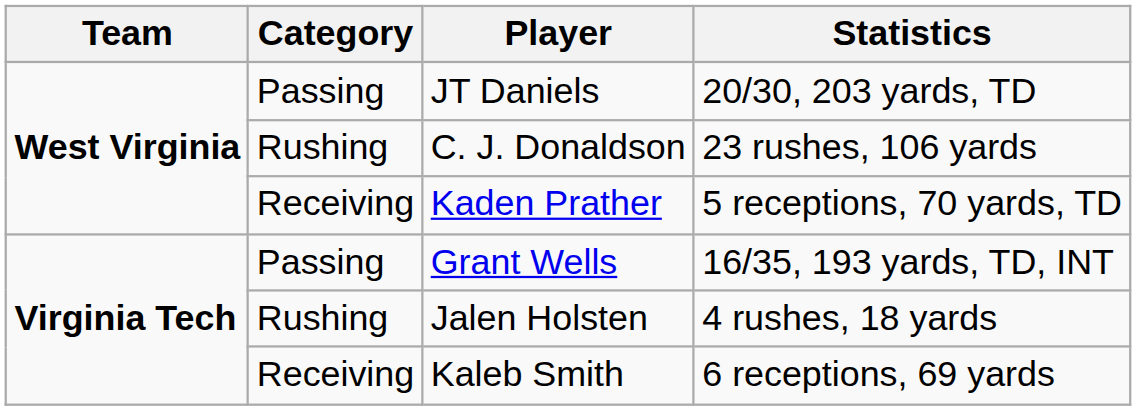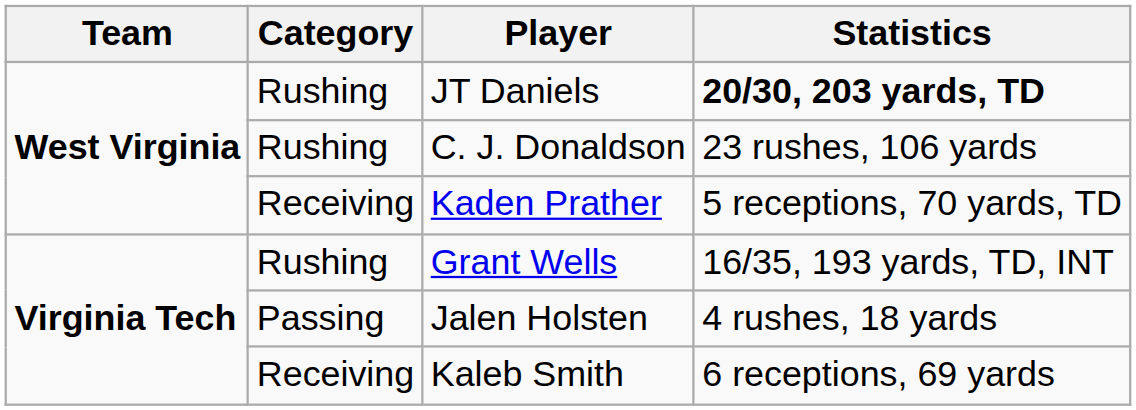(321, 90) Passing -> (323, 90) Rushing
(869, 90) normal -> (874, 90) bold
(321, 261) Passing -> (323, 261) Rushing
(323, 317) Rushing -> (321, 317) Passing
